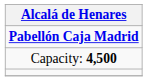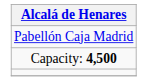(74, 36) bold -> (74, 36) normal
